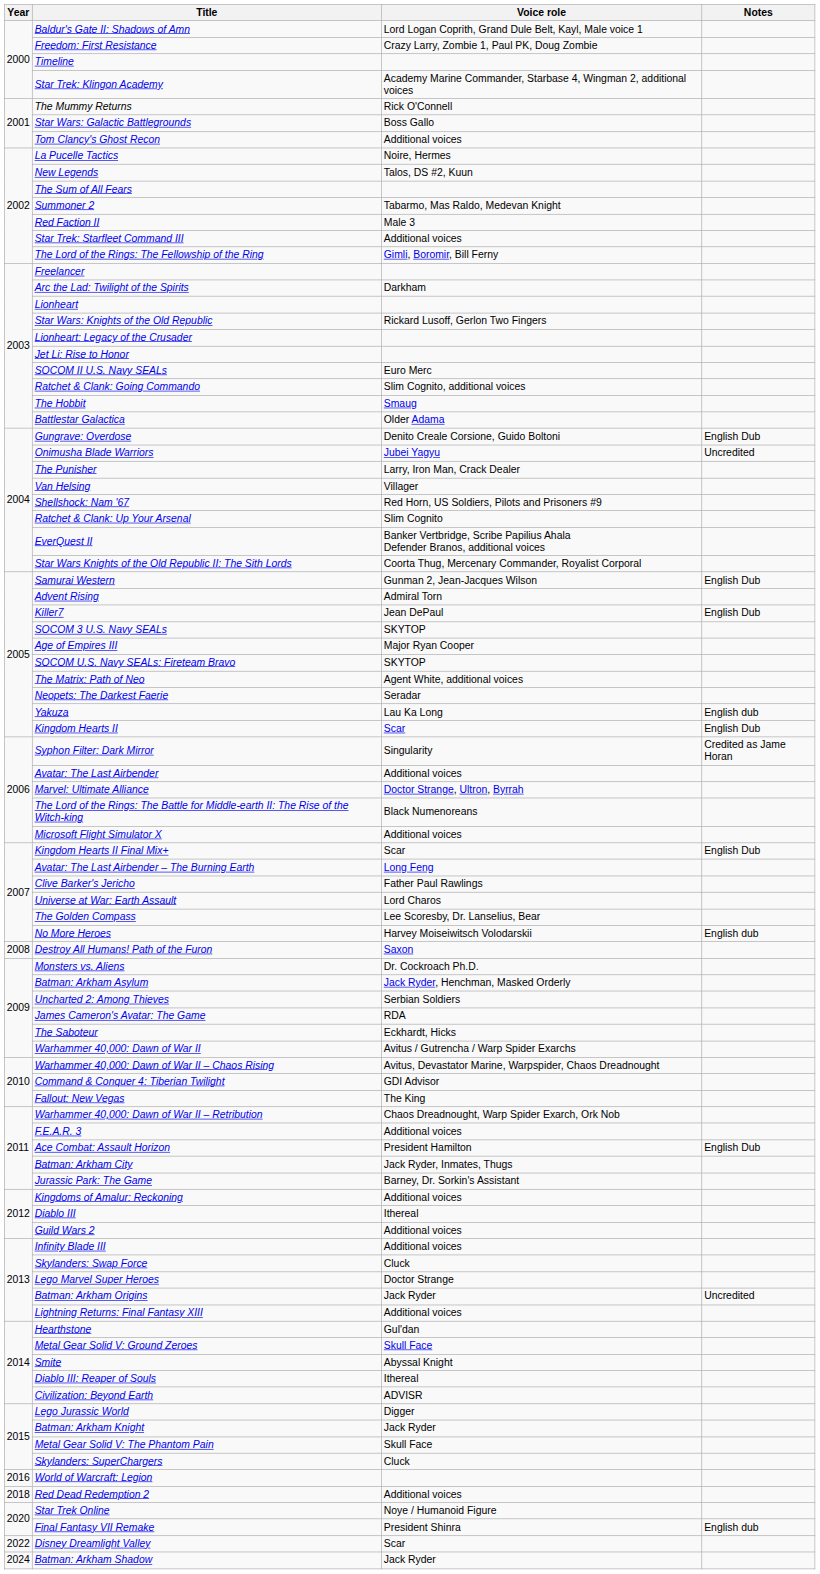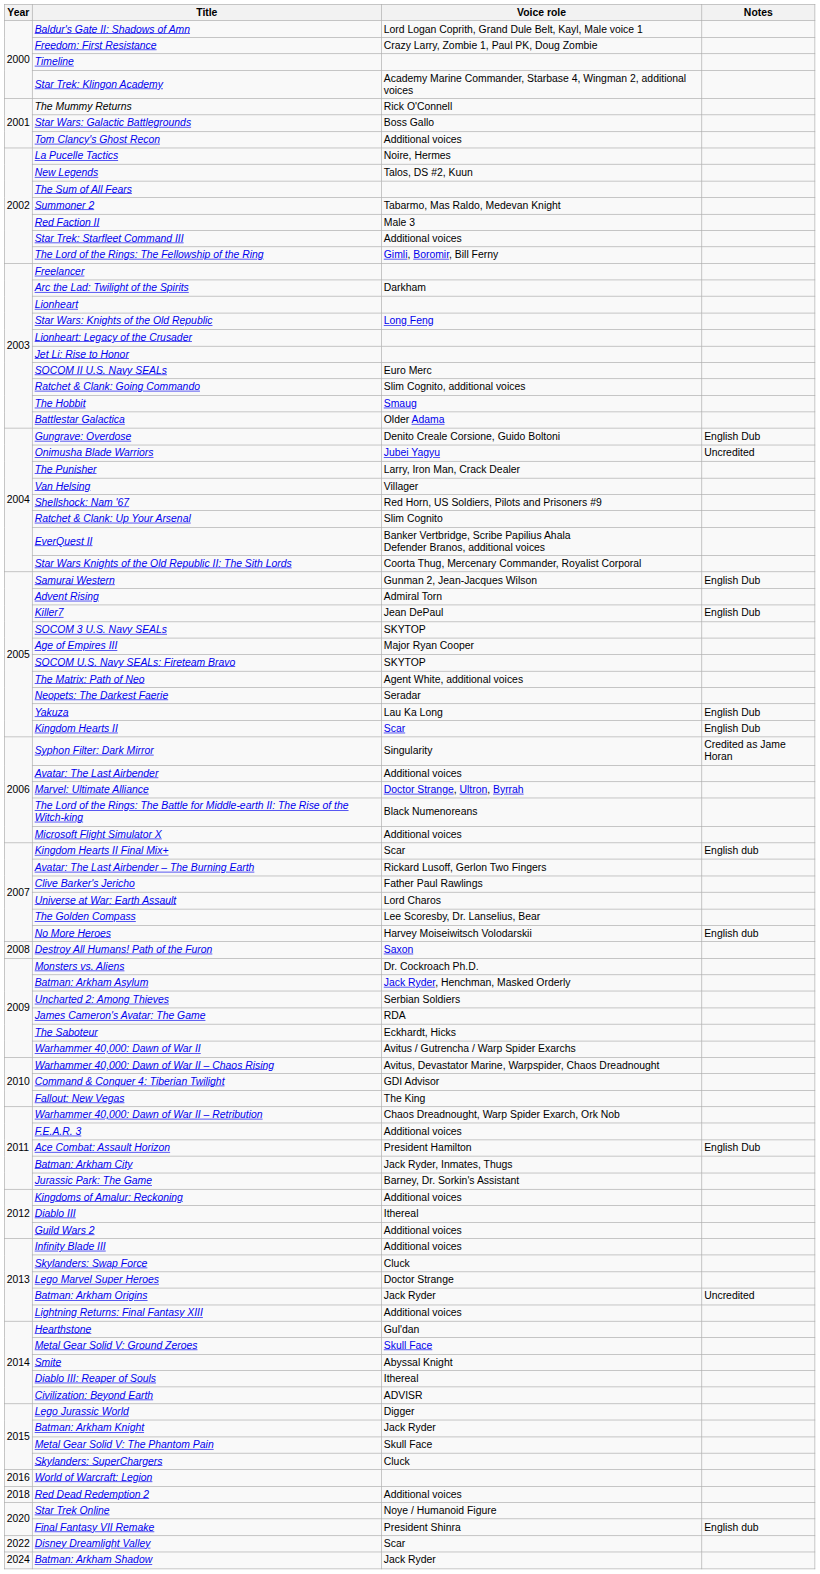(465, 321) Rickard Lusoff, Gerlon Two Fingers -> (409, 321) Long Feng
(731, 712) English dub -> (732, 712) English Dub
(732, 851) English Dub -> (731, 851) English dub
(409, 867) Long Feng -> (465, 867) Rickard Lusoff, Gerlon Two Fingers
